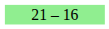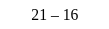(55, 14) lightgreen background -> (55, 14) no background
